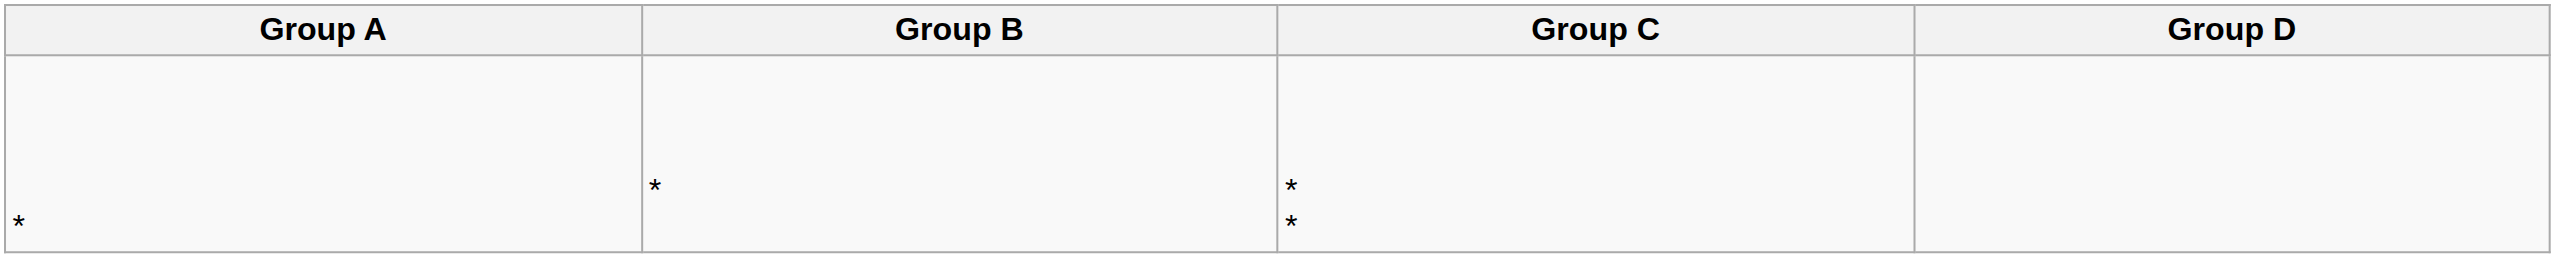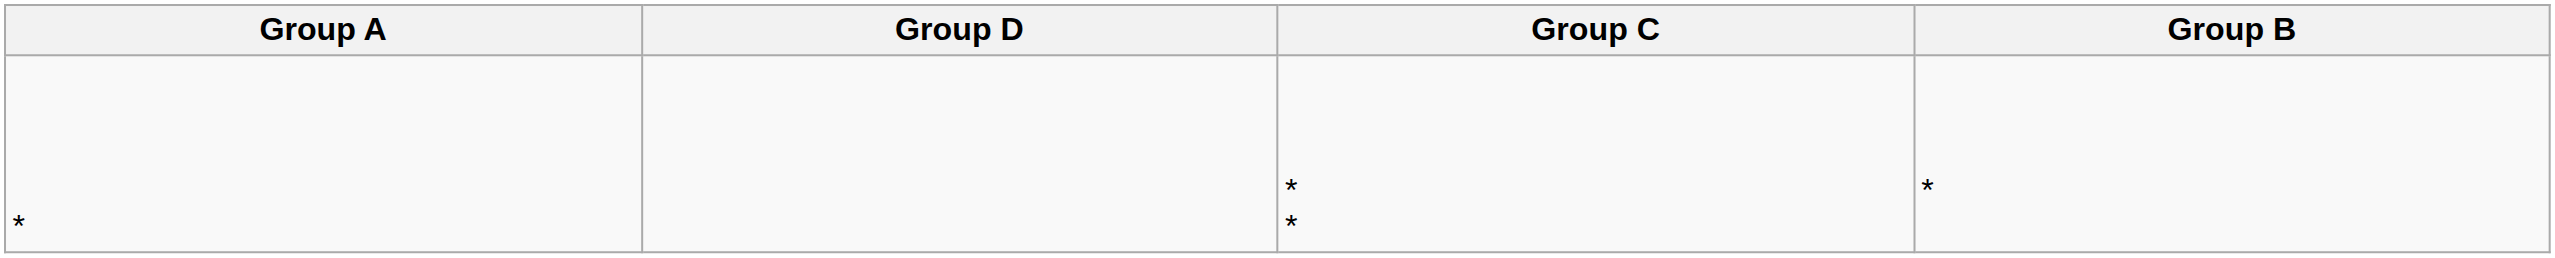columns swapped: (959, 30) <-> (2232, 30)
